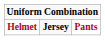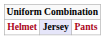(56, 27) no background -> (56, 27) lavender background
